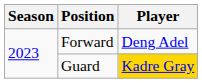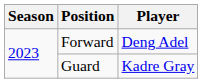(158, 66) gold background -> (158, 66) no background
